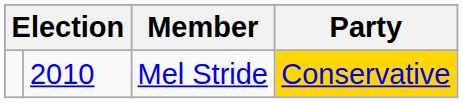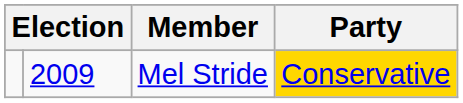(62, 73) 2010 -> (62, 73) 2009
